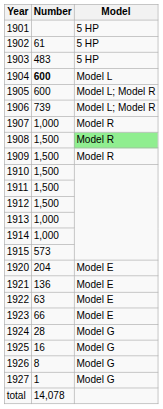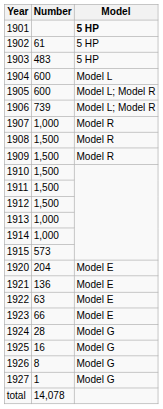(88, 28) normal -> (88, 28) bold
(42, 76) bold -> (42, 76) normal
(95, 140) lightgreen background -> (95, 140) no background
